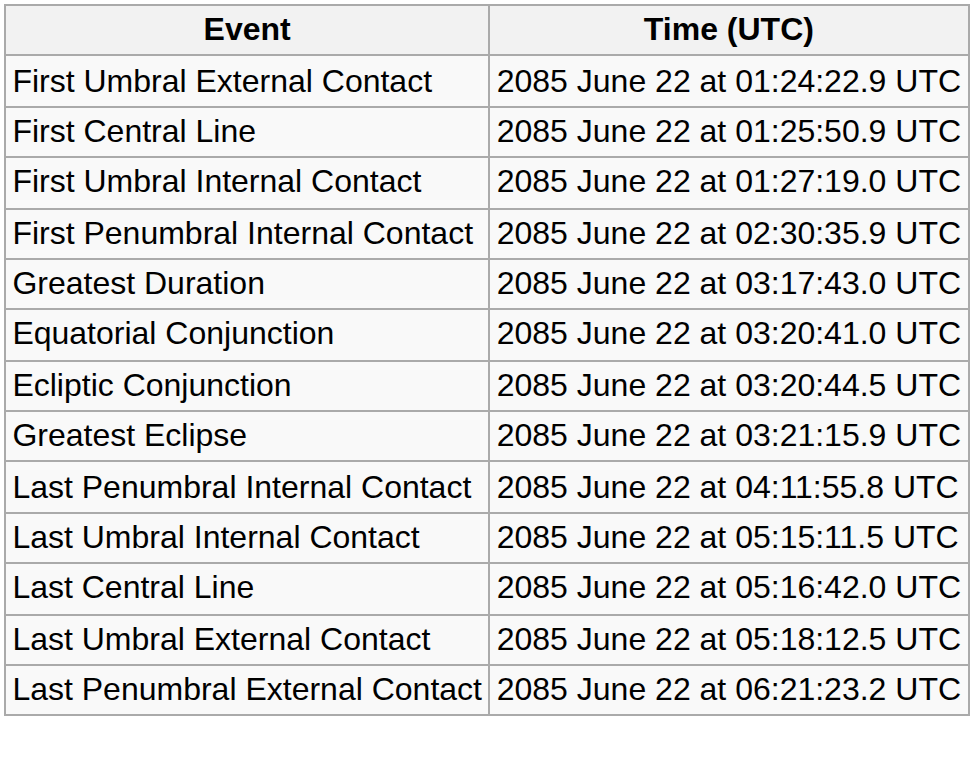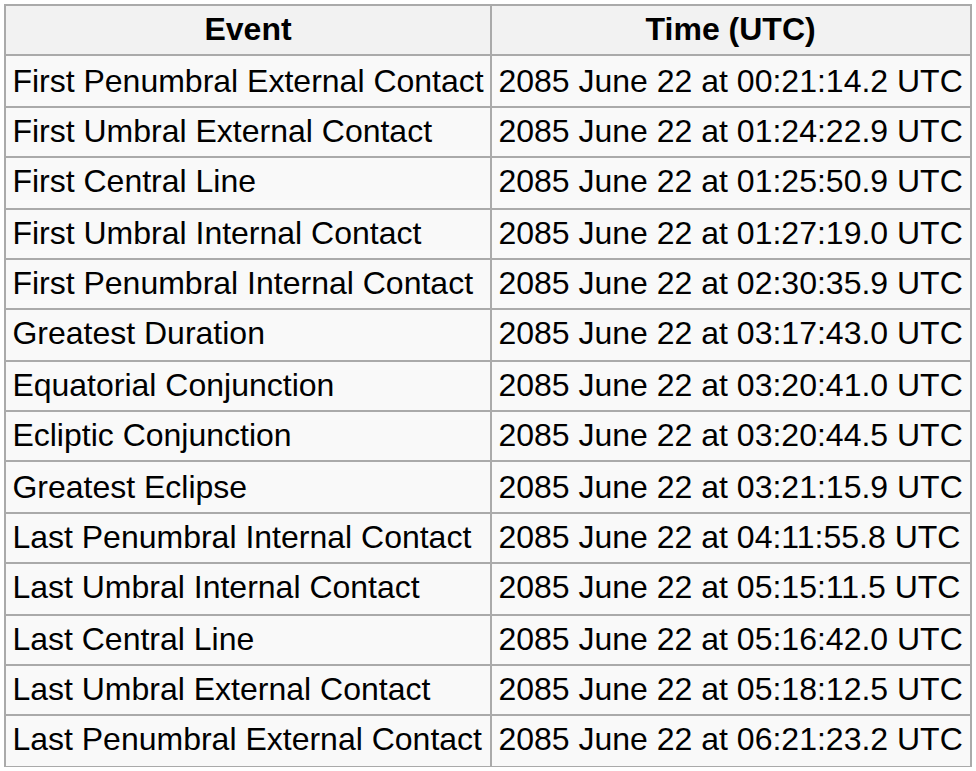+ row: (248, 80)
